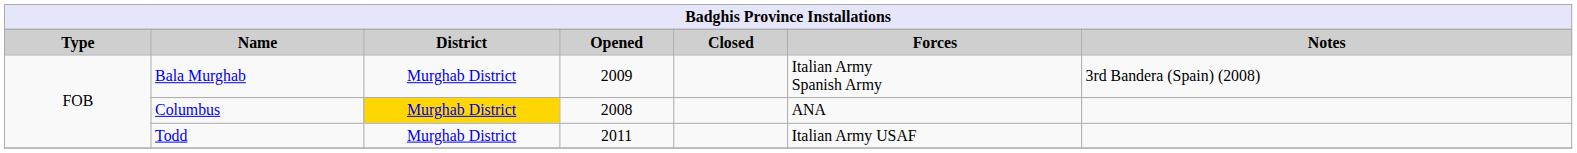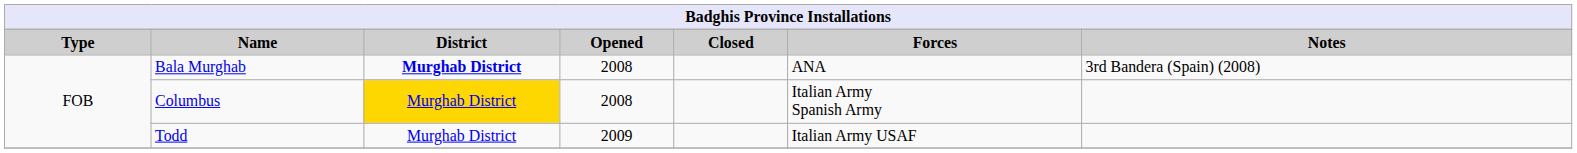(462, 76) normal -> (462, 67) bold
(617, 76) 2009 -> (617, 67) 2008
(837, 76) Italian Army Spanish Army -> (809, 67) ANA
(809, 110) ANA -> (837, 101) Italian Army Spanish Army
(617, 135) 2011 -> (617, 135) 2009
